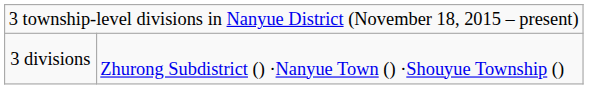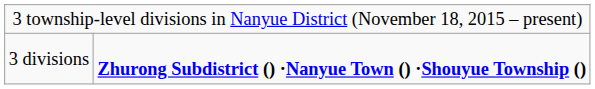(332, 68) normal -> (342, 68) bold
